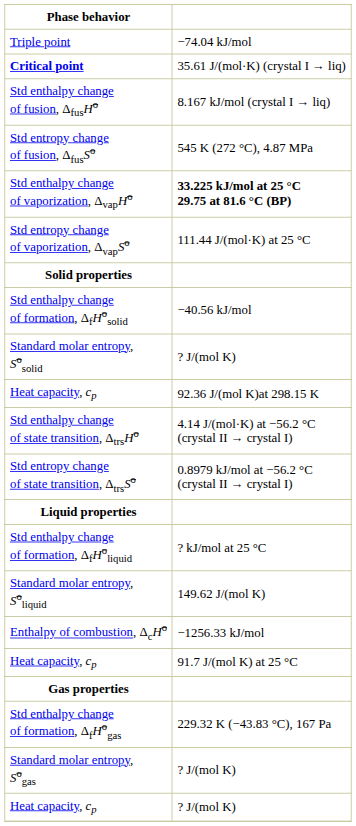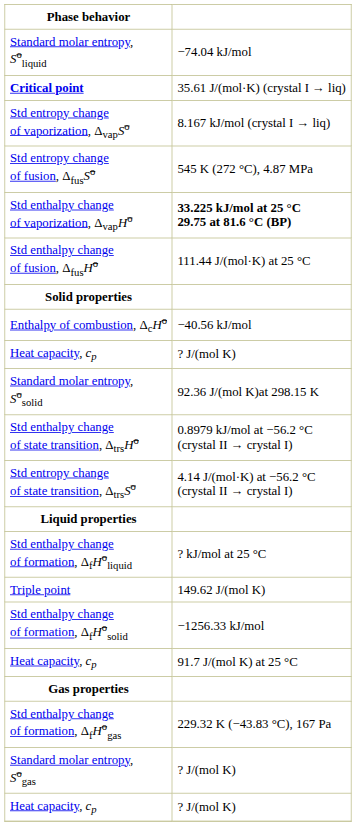(40, 41) Triple point -> (72, 52) Standard molar entropy, Soliquid
(62, 101) Std enthalpy change of fusion, ΔfusHo -> (70, 123) Std entropy change of vaporization, ΔvapSo
(70, 239) Std entropy change of vaporization, ΔvapSo -> (62, 261) Std enthalpy change of fusion, ΔfusHo
(69, 310) Std enthalpy change of formation, ΔfHosolid -> (88, 324) Enthalpy of combustion, ΔcHo
(72, 356) Standard molar entropy, Sosolid -> (53, 354) Heat capacity, cp
(53, 393) Heat capacity, cp -> (72, 391) Standard molar entropy, Sosolid
(246, 430) 4.14 J/(mol·K) at −56.2 °C (crystal II → crystal I) -> (245, 437) 0.8979 kJ/mol at −56.2 °C (crystal II → crystal I)
(245, 476) 0.8979 kJ/mol at −56.2 °C (crystal II → crystal I) -> (246, 483) 4.14 J/(mol·K) at −56.2 °C (crystal II → crystal I)
(72, 593) Standard molar entropy, Soliquid -> (40, 589) Triple point
(88, 632) Enthalpy of combustion, ΔcHo -> (69, 625) Std enthalpy change of formation, ΔfHosolid
